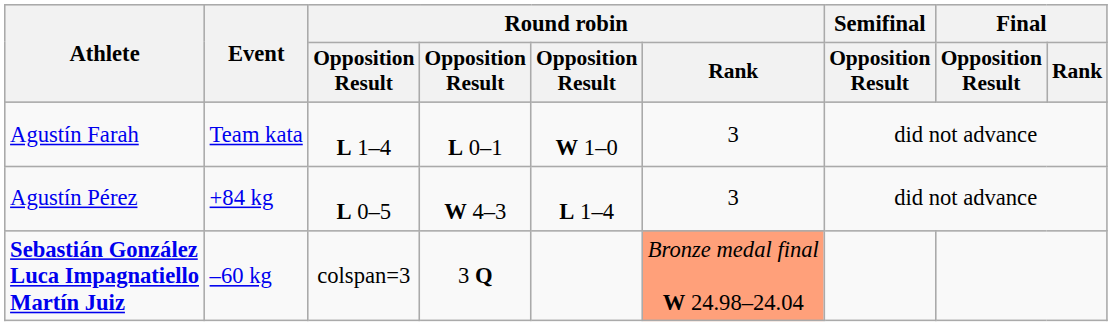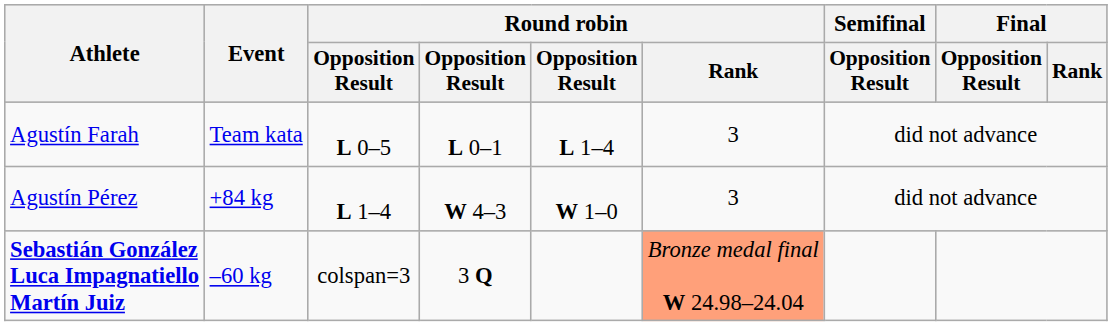(364, 147) L 1–4 -> (364, 147) L 0–5
(587, 147) W 1–0 -> (587, 147) L 1–4
(364, 211) L 0–5 -> (364, 211) L 1–4
(587, 211) L 1–4 -> (587, 211) W 1–0
